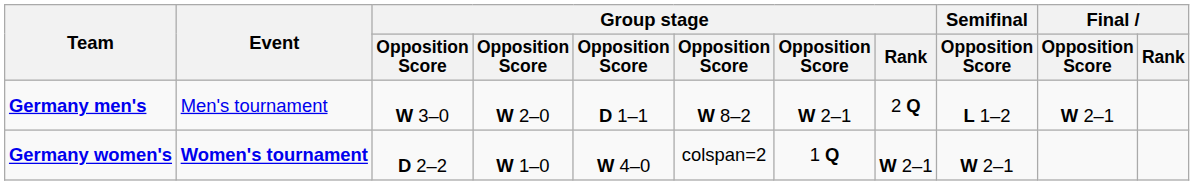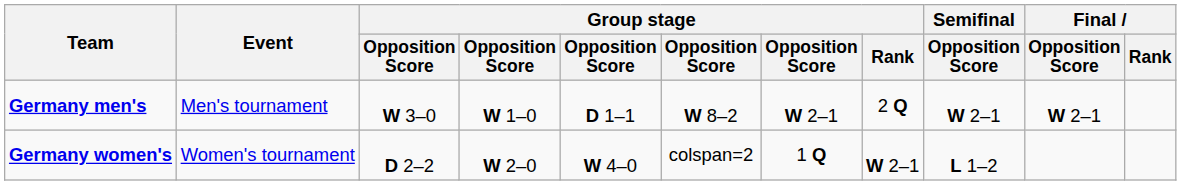(523, 116) W 2–0 -> (510, 116) W 1–0
(987, 116) L 1–2 -> (974, 116) W 2–1
(274, 155) bold -> (268, 155) normal
(523, 165) W 1–0 -> (510, 165) W 2–0
(987, 165) W 2–1 -> (974, 165) L 1–2
